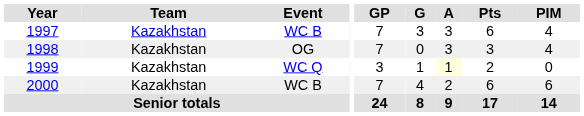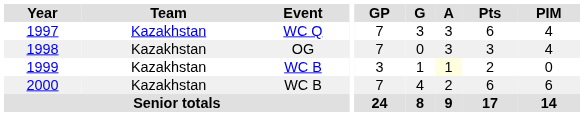(303, 31) WC B -> (303, 31) WC Q
(303, 67) WC Q -> (303, 67) WC B
